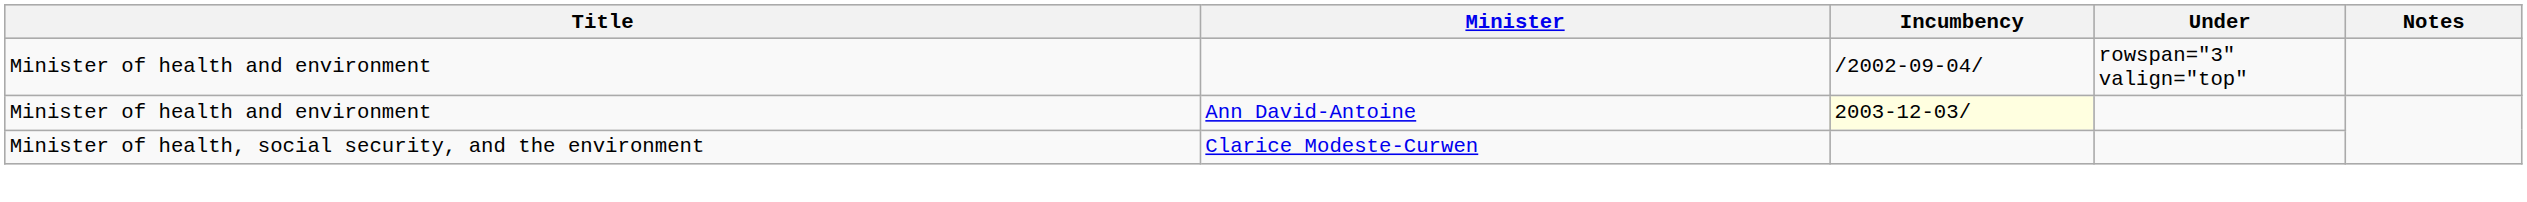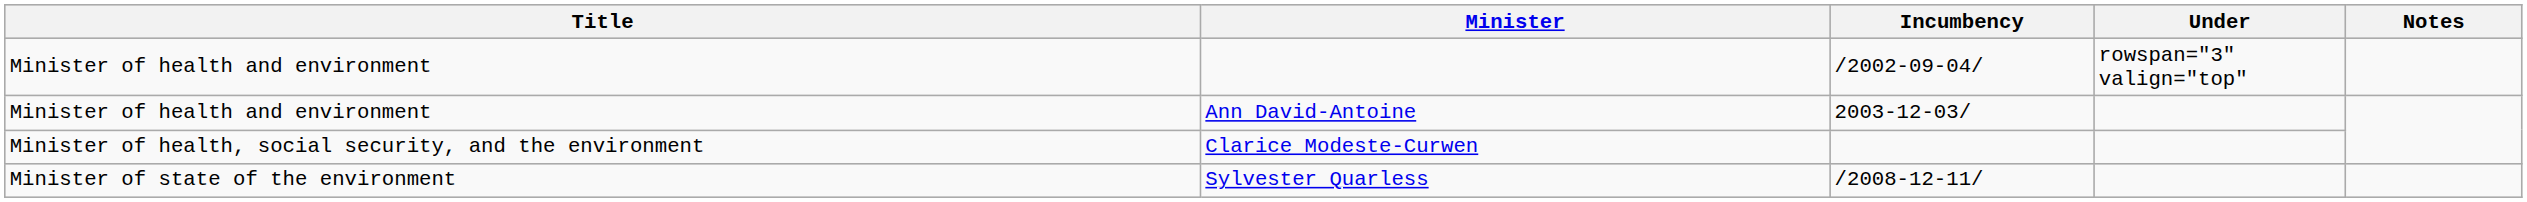(1903, 113) lightyellow background -> (1903, 113) no background
+ row: (1317, 180)
